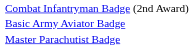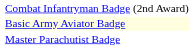(65, 23) no background -> (65, 23) lightyellow background
